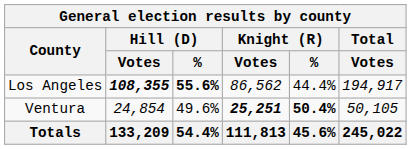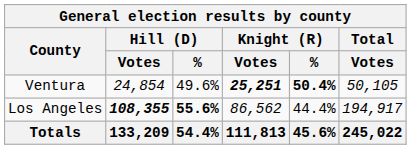rows swapped: (55, 86) <-> (55, 109)
